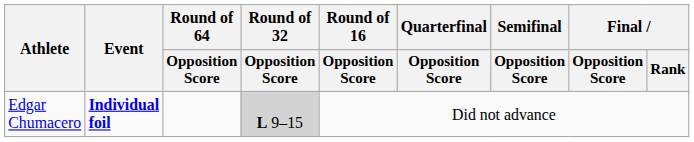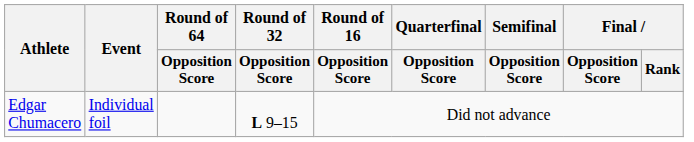(124, 114) bold -> (121, 114) normal
(280, 123) lightgrey background -> (275, 123) no background
